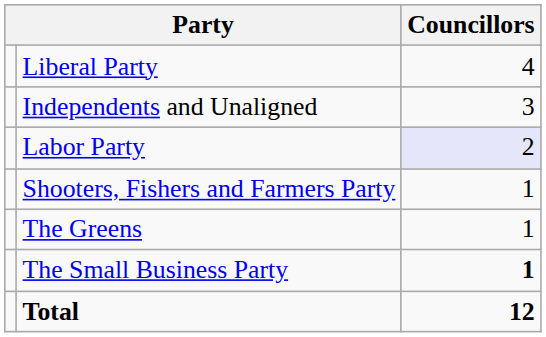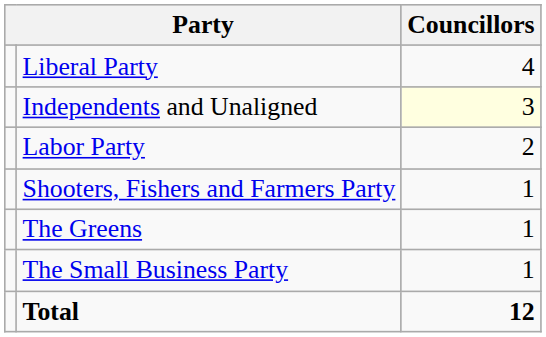(528, 106) no background -> (528, 106) lightyellow background
(528, 147) lavender background -> (528, 147) no background
(528, 270) bold -> (528, 270) normal
